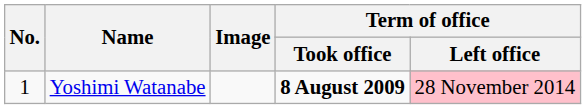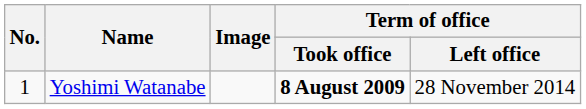(495, 86) pink background -> (495, 86) no background
